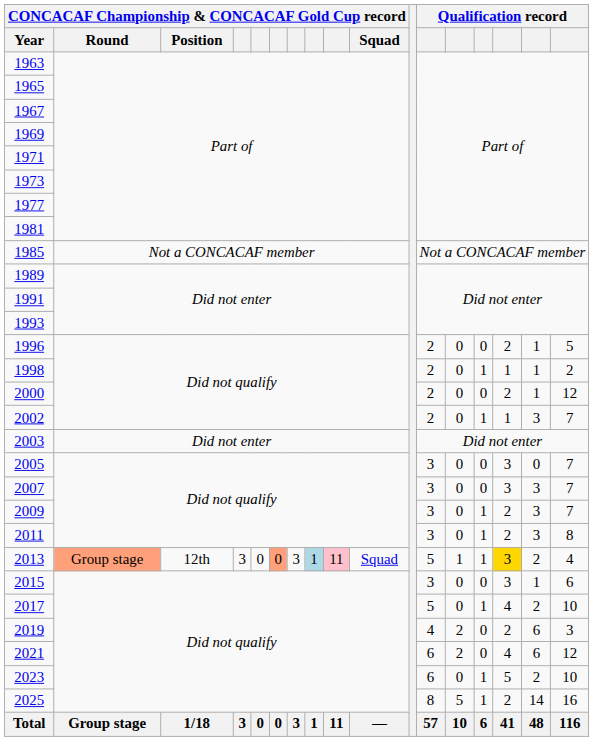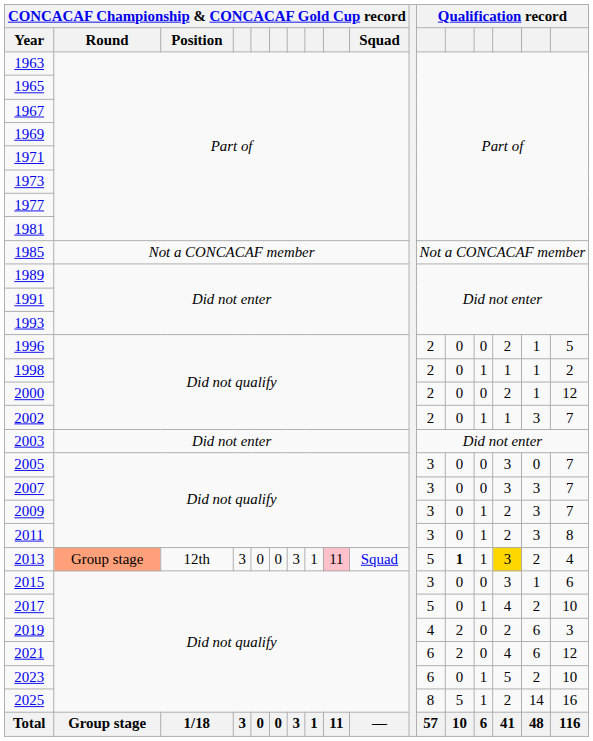(278, 559) lightsalmon background -> (278, 559) no background
(314, 559) lightblue background -> (314, 559) no background
(459, 559) normal -> (459, 559) bold
